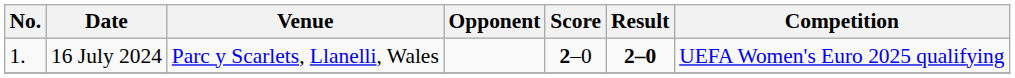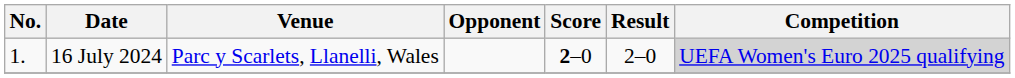(640, 55) bold -> (640, 55) normal
(842, 55) no background -> (842, 55) lightgrey background
